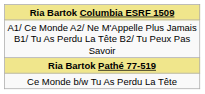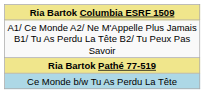(102, 81) no background -> (102, 81) lightblue background
